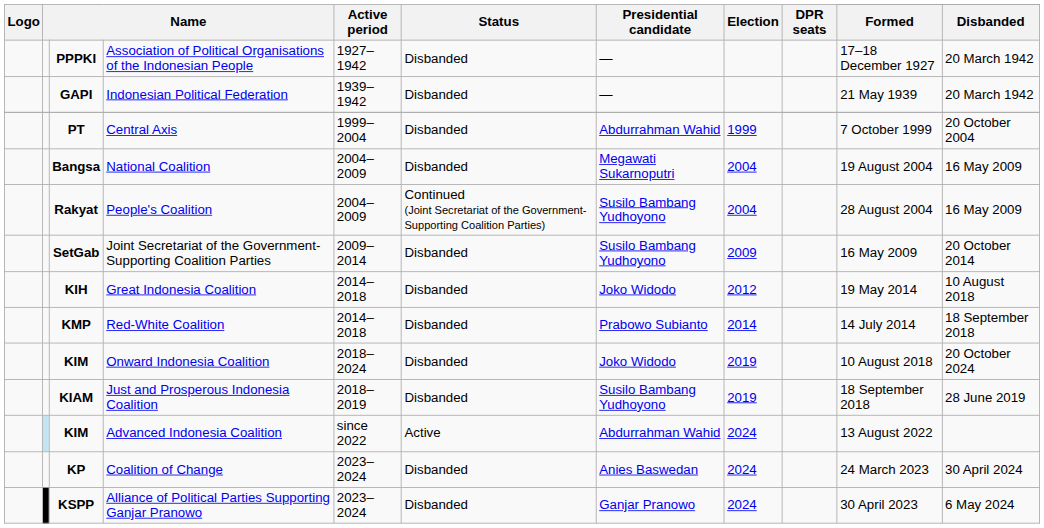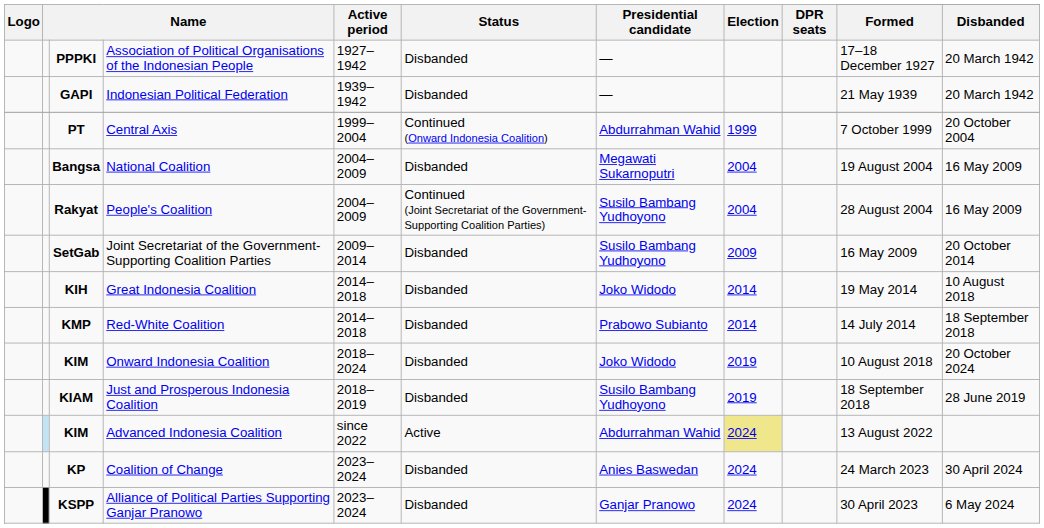(436, 130) Disbanded -> (476, 130) Continued (Onward Indonesia Coalition)
(742, 289) 2012 -> (742, 289) 2014
(742, 433) no background -> (742, 433) khaki background
